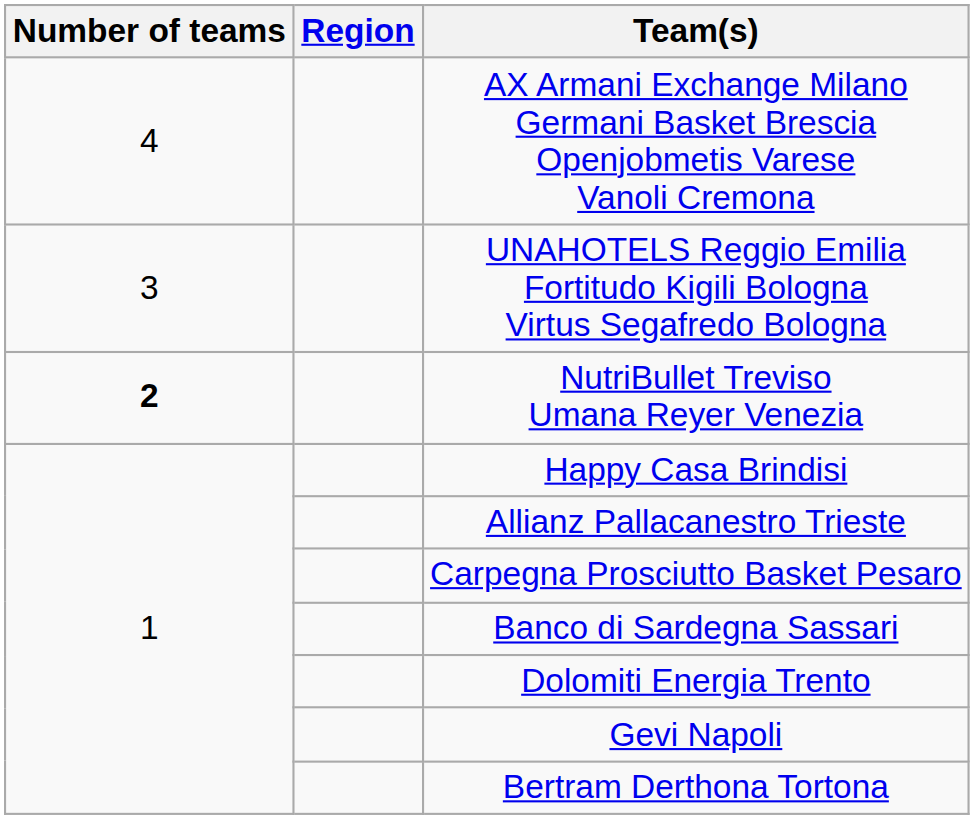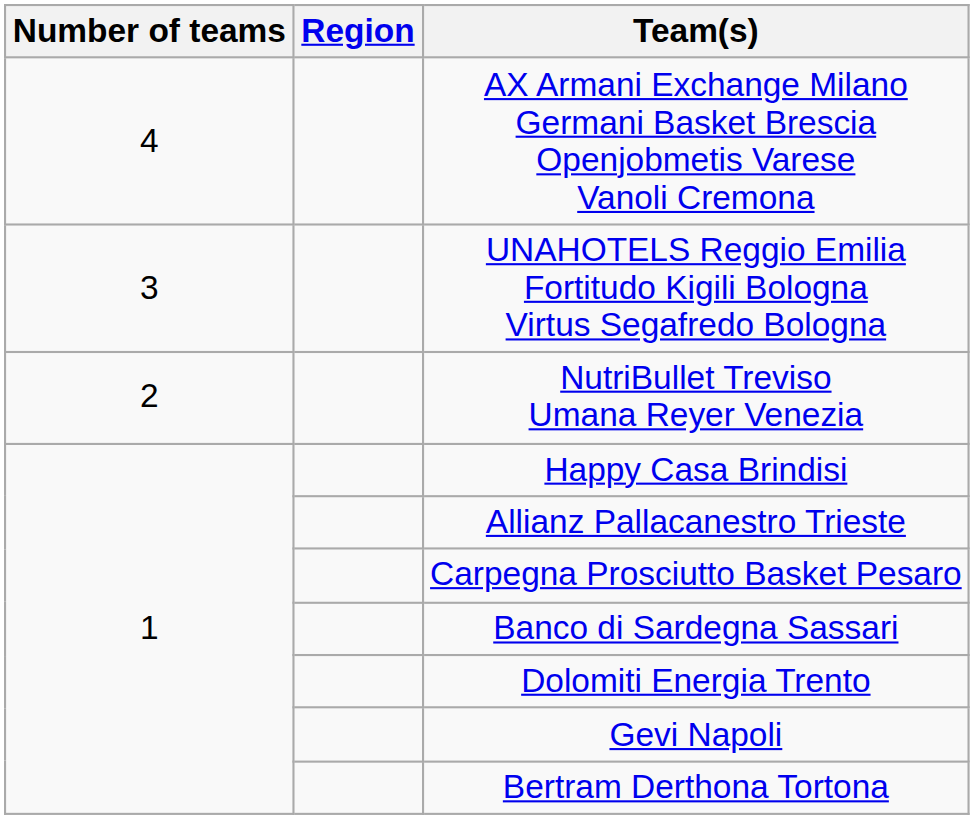(149, 397) bold -> (149, 397) normal
